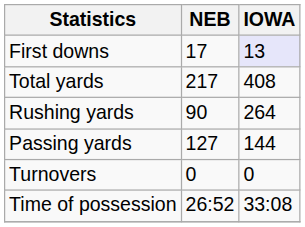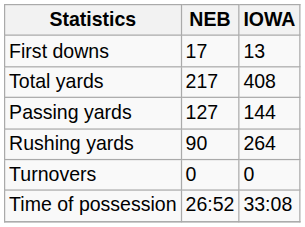(254, 50) lavender background -> (254, 50) no background
rows swapped: (72, 112) <-> (70, 143)
